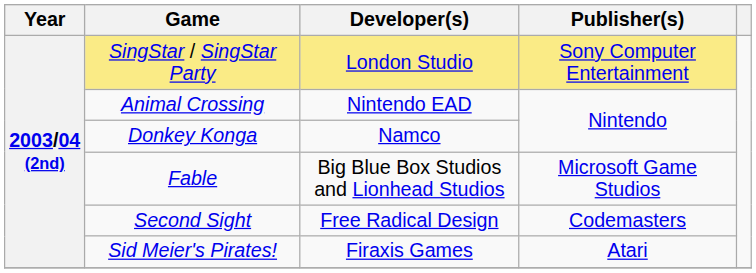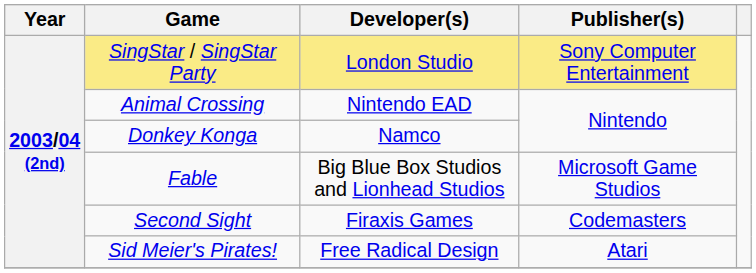(409, 220) Free Radical Design -> (409, 220) Firaxis Games
(409, 251) Firaxis Games -> (409, 251) Free Radical Design
